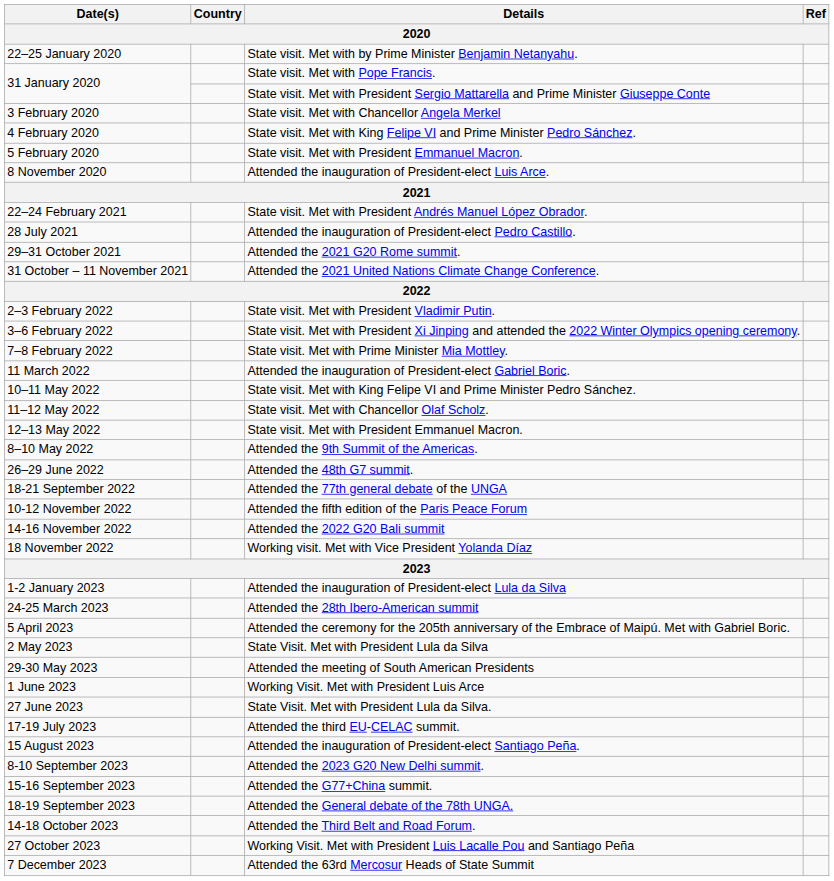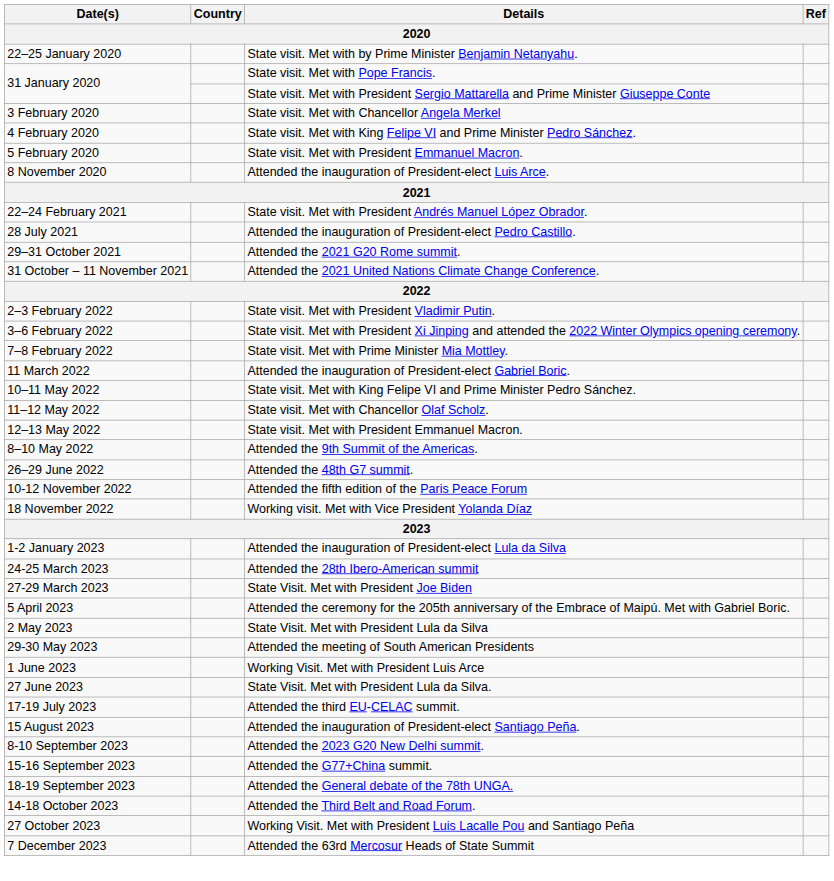- row: (71, 489)
- row: (69, 529)
+ row: (58, 588)
